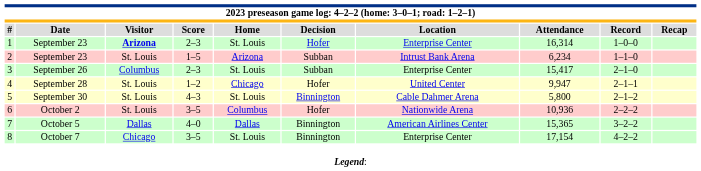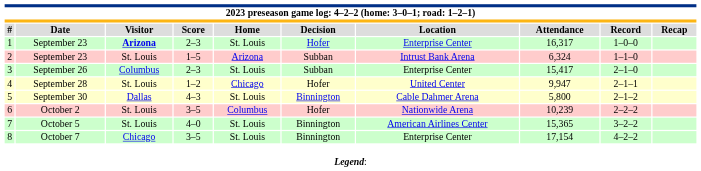(560, 43) 16,314 -> (560, 43) 16,317
(560, 56) 6,234 -> (560, 56) 6,324
(139, 97) St. Louis -> (139, 97) Dallas
(560, 110) 10,936 -> (560, 110) 10,239
(139, 123) Dallas -> (139, 123) St. Louis
(247, 123) Dallas -> (247, 123) St. Louis
